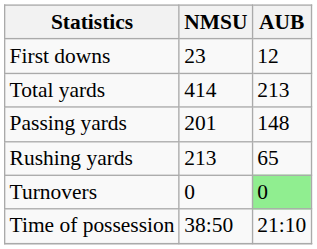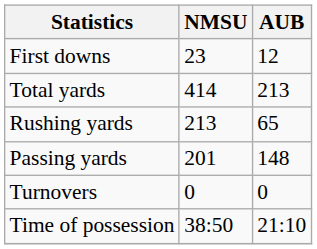rows swapped: (71, 157) <-> (68, 123)
(263, 191) lightgreen background -> (263, 191) no background
